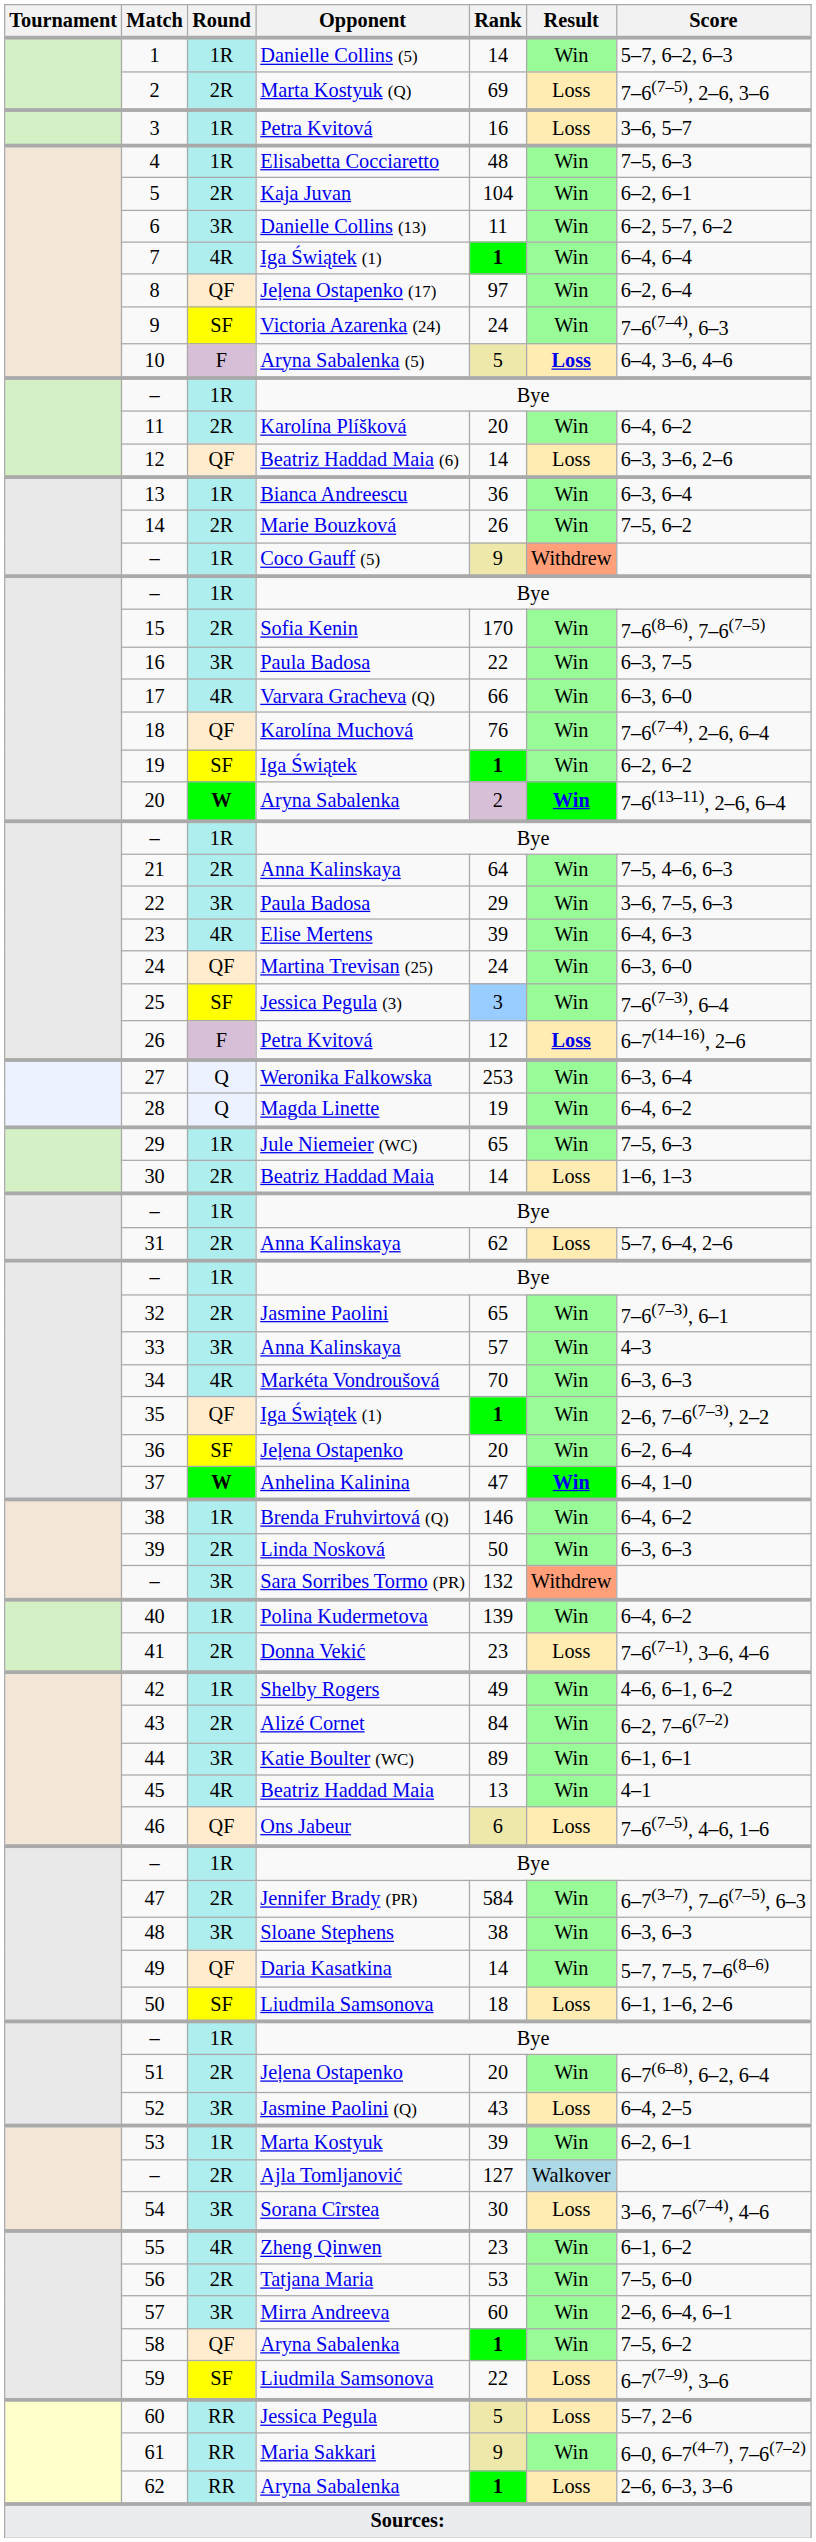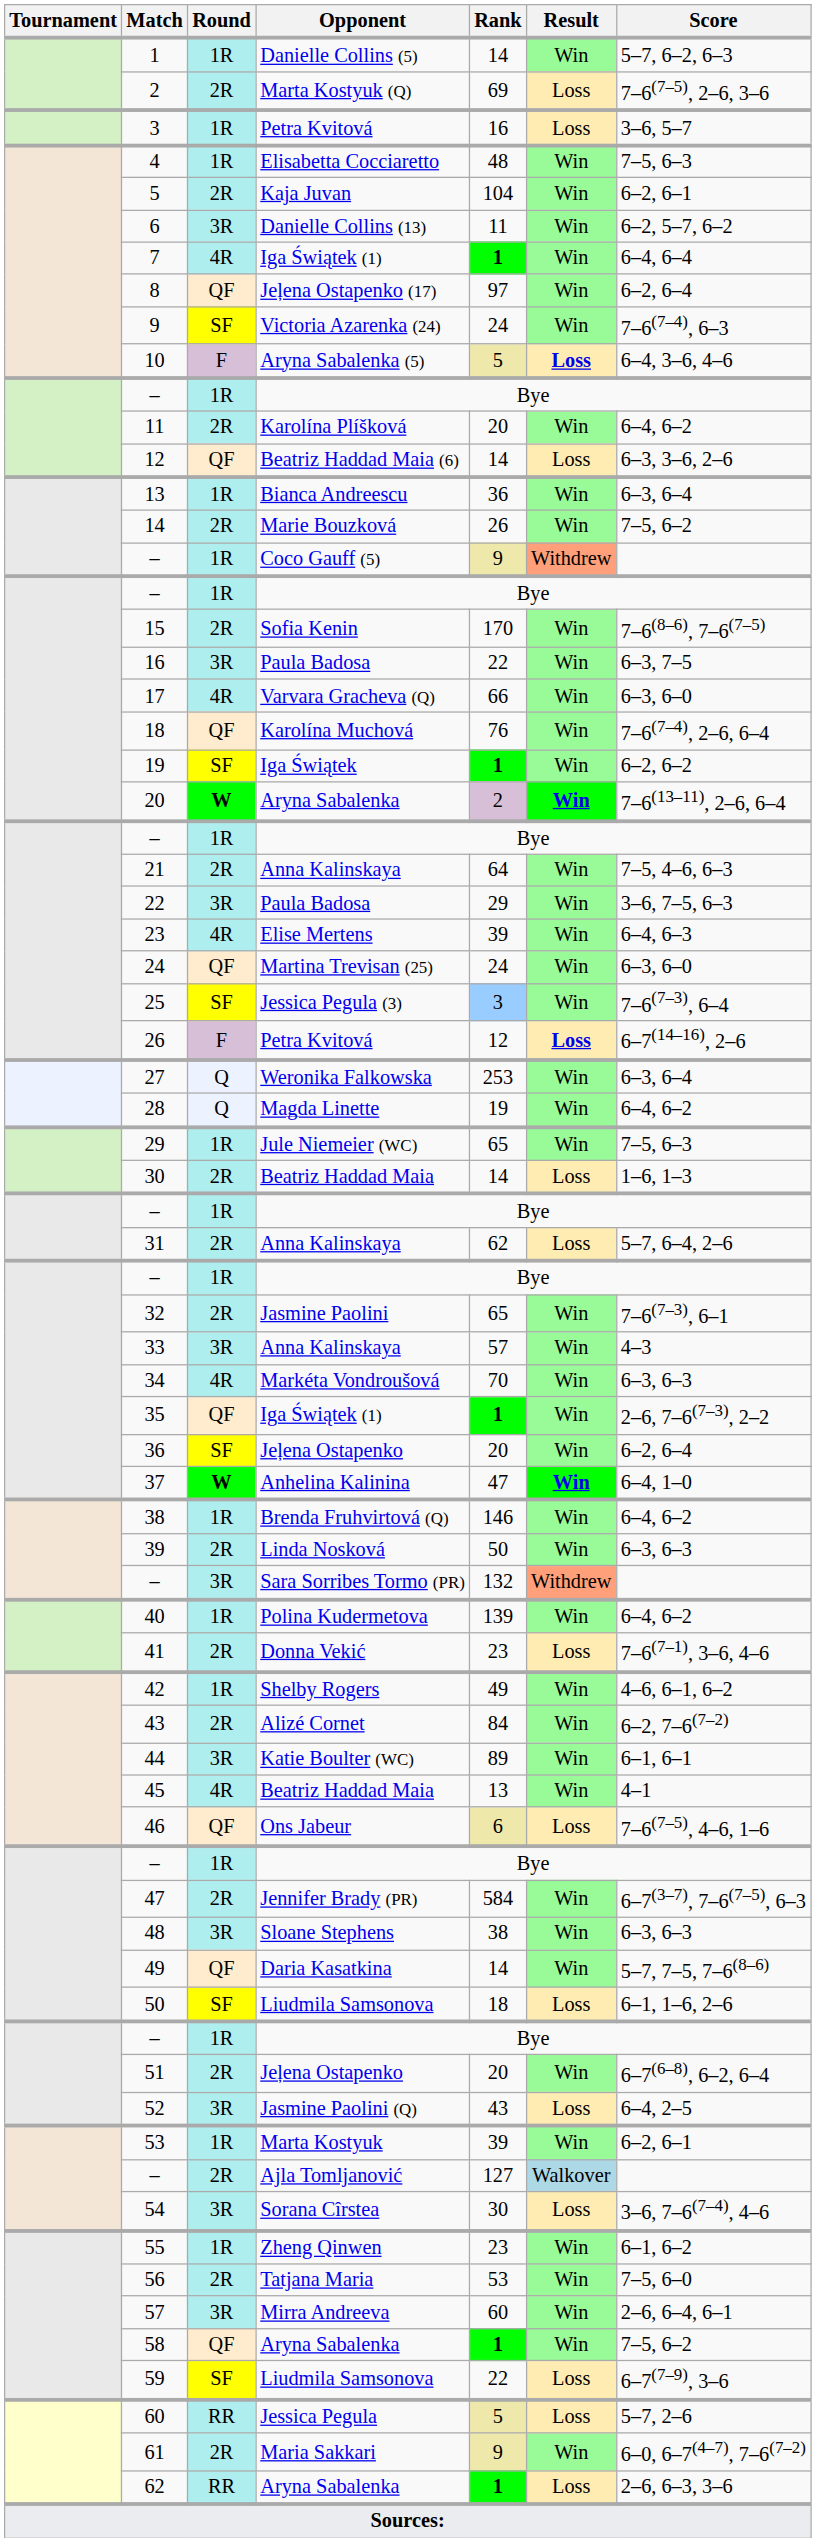(221, 2247) 4R -> (221, 2247) 1R
(222, 2451) RR -> (221, 2451) 2R
